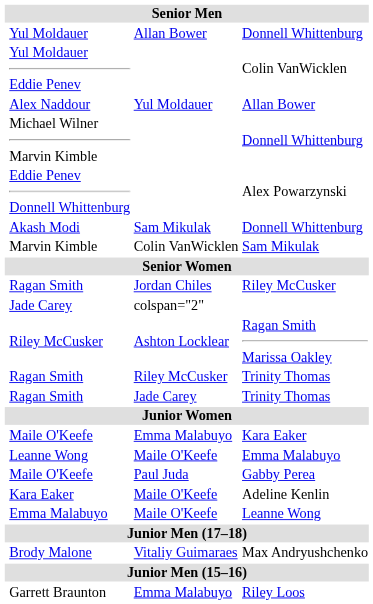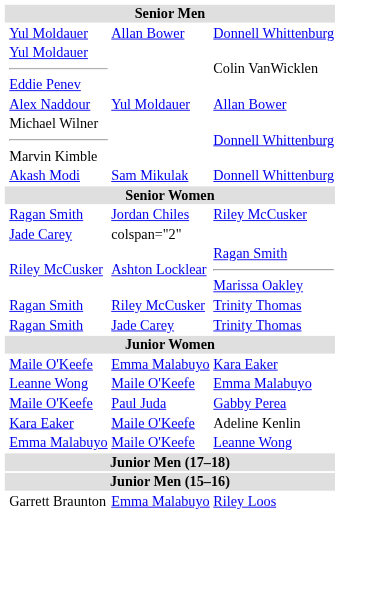- row: (70, 191)
- row: (53, 246)
- row: (51, 553)
